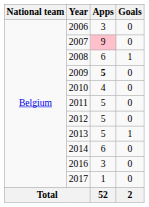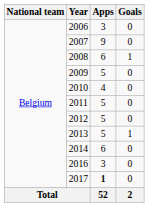(103, 42) pink background -> (103, 42) no background
(103, 73) bold -> (103, 73) normal
(103, 179) normal -> (103, 179) bold
